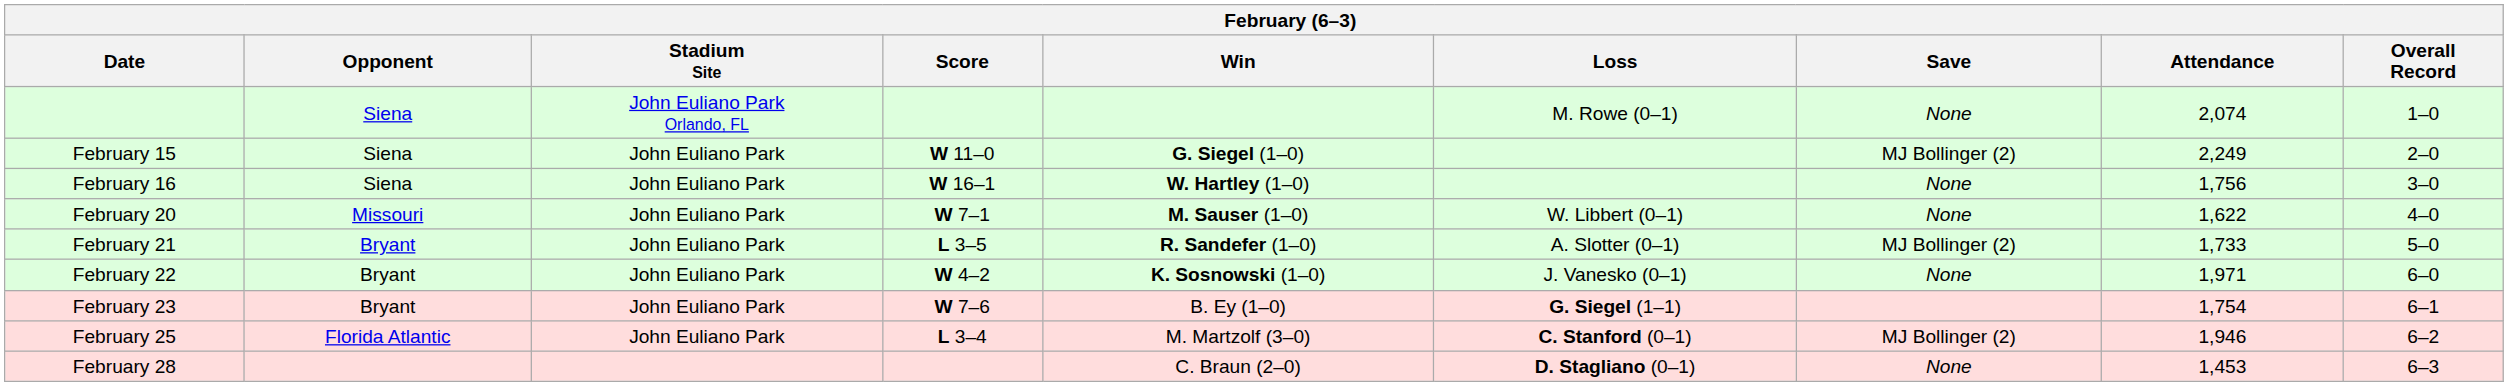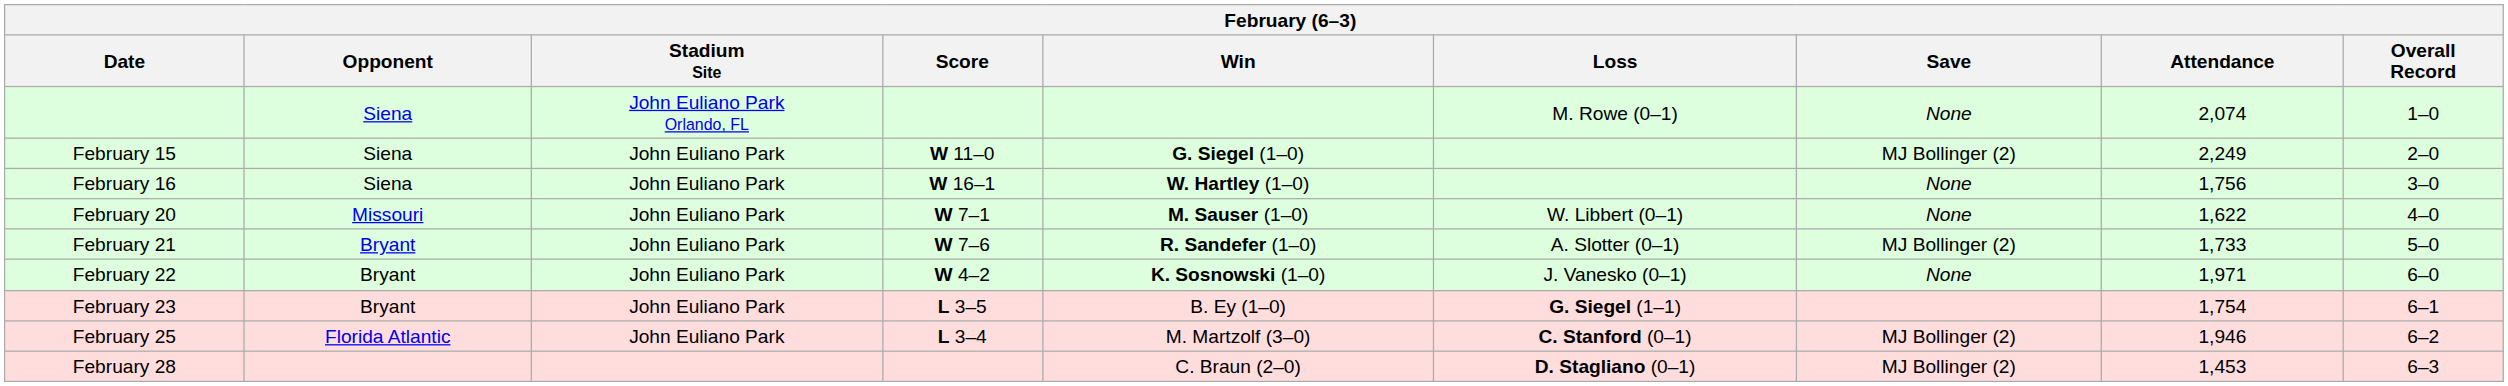(962, 245) L 3–5 -> (962, 245) W 7–6
(962, 305) W 7–6 -> (962, 305) L 3–5
(1949, 366) None -> (1949, 366) MJ Bollinger (2)
